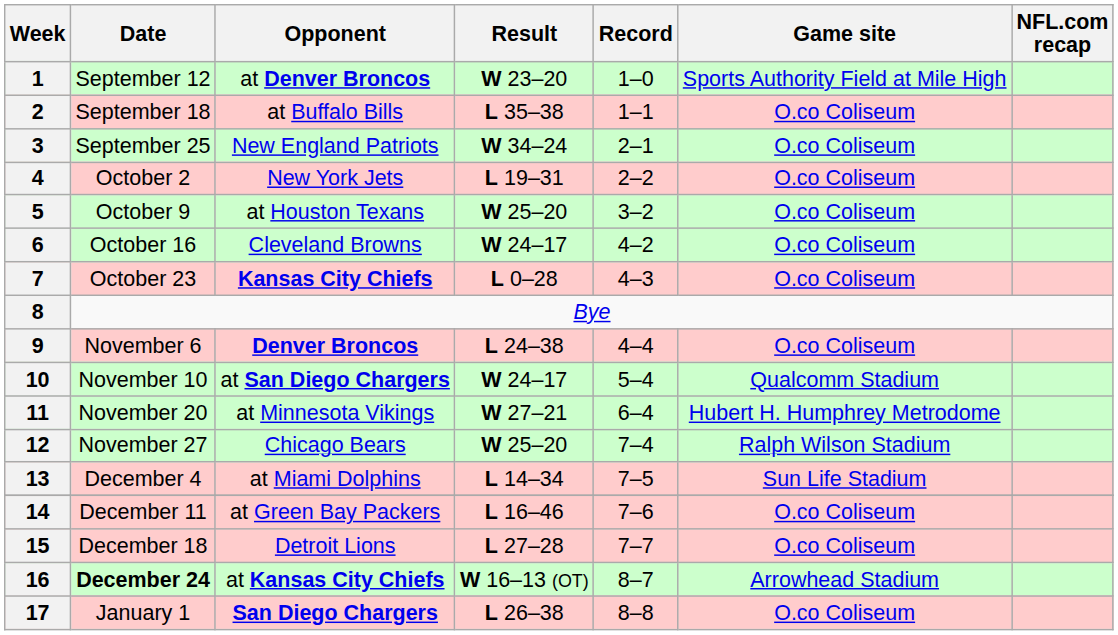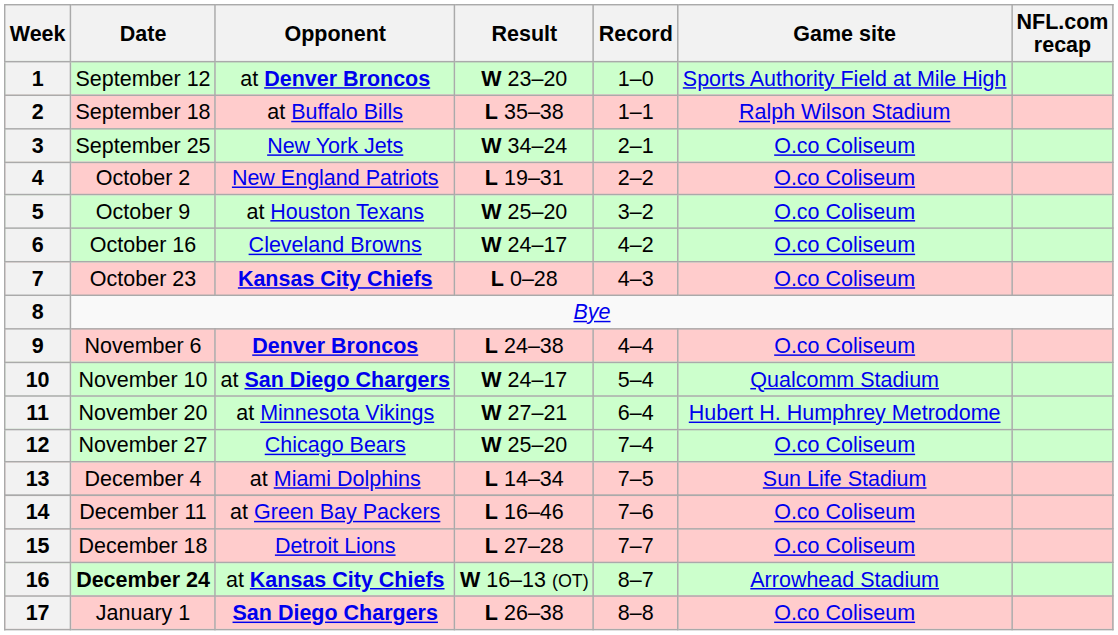(845, 111) O.co Coliseum -> (845, 111) Ralph Wilson Stadium
(335, 145) New England Patriots -> (335, 145) New York Jets
(335, 178) New York Jets -> (335, 178) New England Patriots
(845, 445) Ralph Wilson Stadium -> (845, 445) O.co Coliseum
